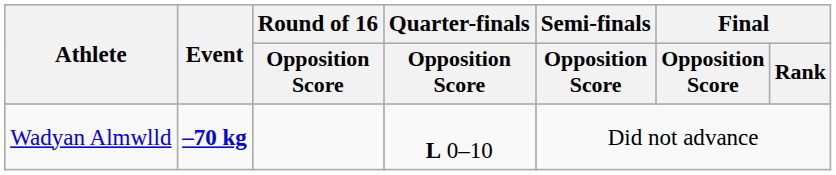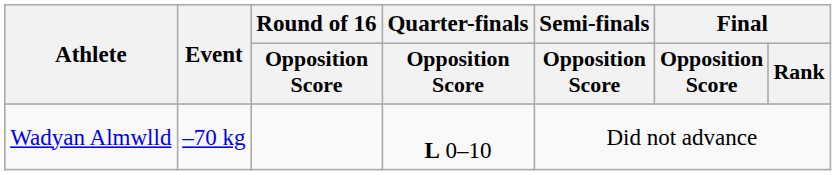(215, 137) bold -> (214, 137) normal
